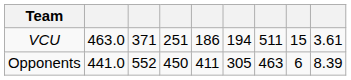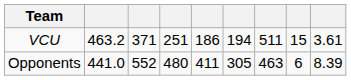(106, 39) 463.0 -> (106, 39) 463.2
(176, 63) 450 -> (176, 63) 480
